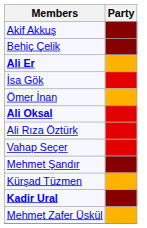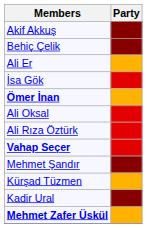(21, 64) bold -> (20, 64) normal
(32, 97) normal -> (33, 97) bold
(30, 114) bold -> (28, 114) normal
(37, 148) normal -> (39, 148) bold
(32, 198) bold -> (31, 198) normal
(55, 215) normal -> (57, 215) bold
